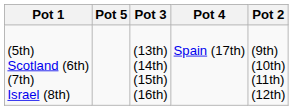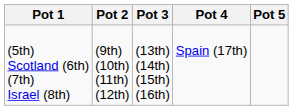columns swapped: (268, 14) <-> (111, 14)
